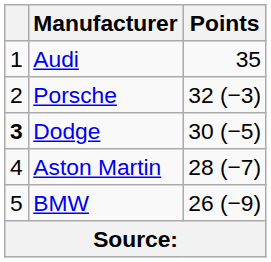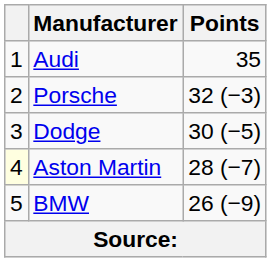(16, 131) bold -> (16, 131) normal
(16, 167) no background -> (16, 167) lightyellow background
